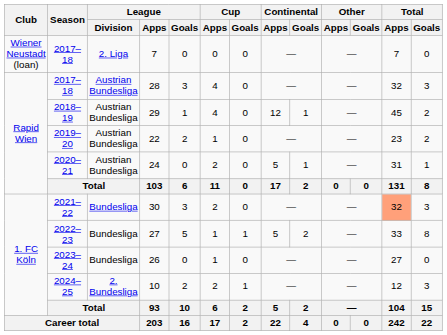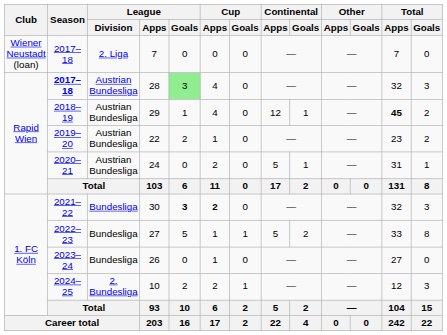(67, 86) normal -> (67, 86) bold
(185, 86) no background -> (185, 86) lightgreen background
(396, 112) normal -> (396, 112) bold
(185, 207) normal -> (185, 207) bold
(215, 207) normal -> (215, 207) bold
(396, 207) lightsalmon background -> (396, 207) no background
